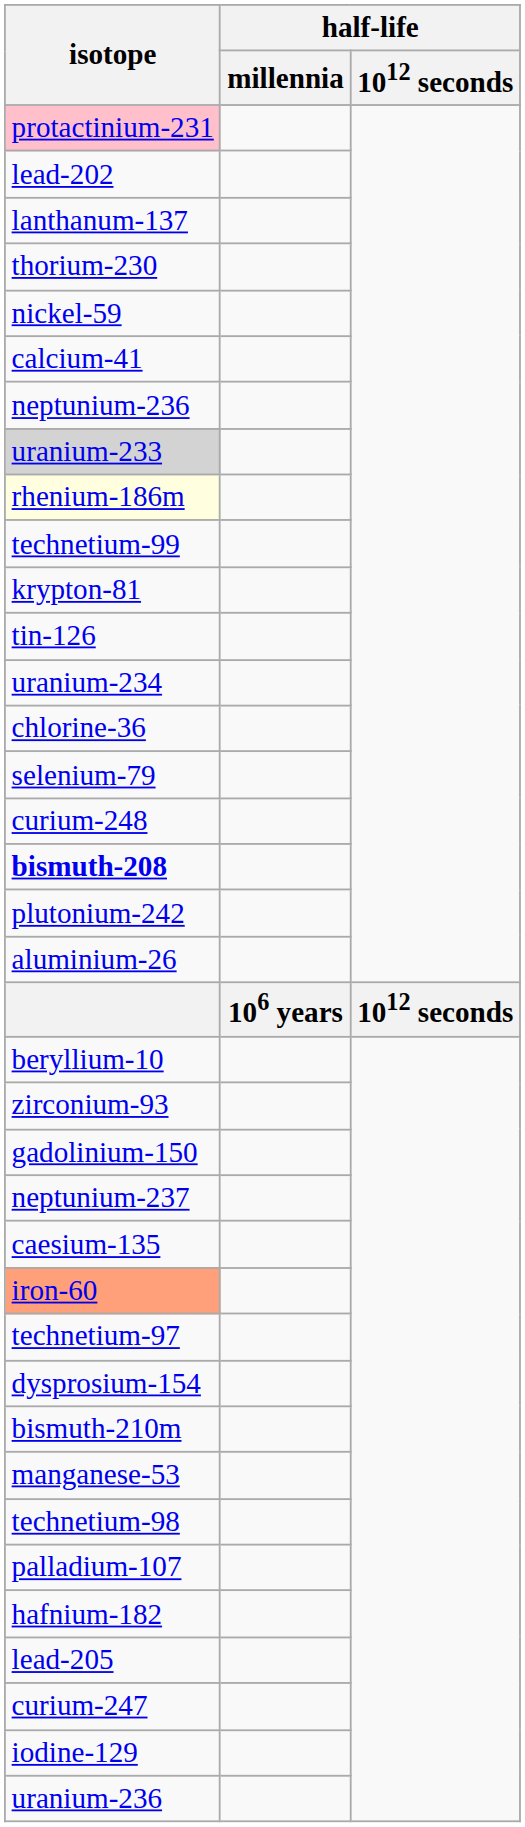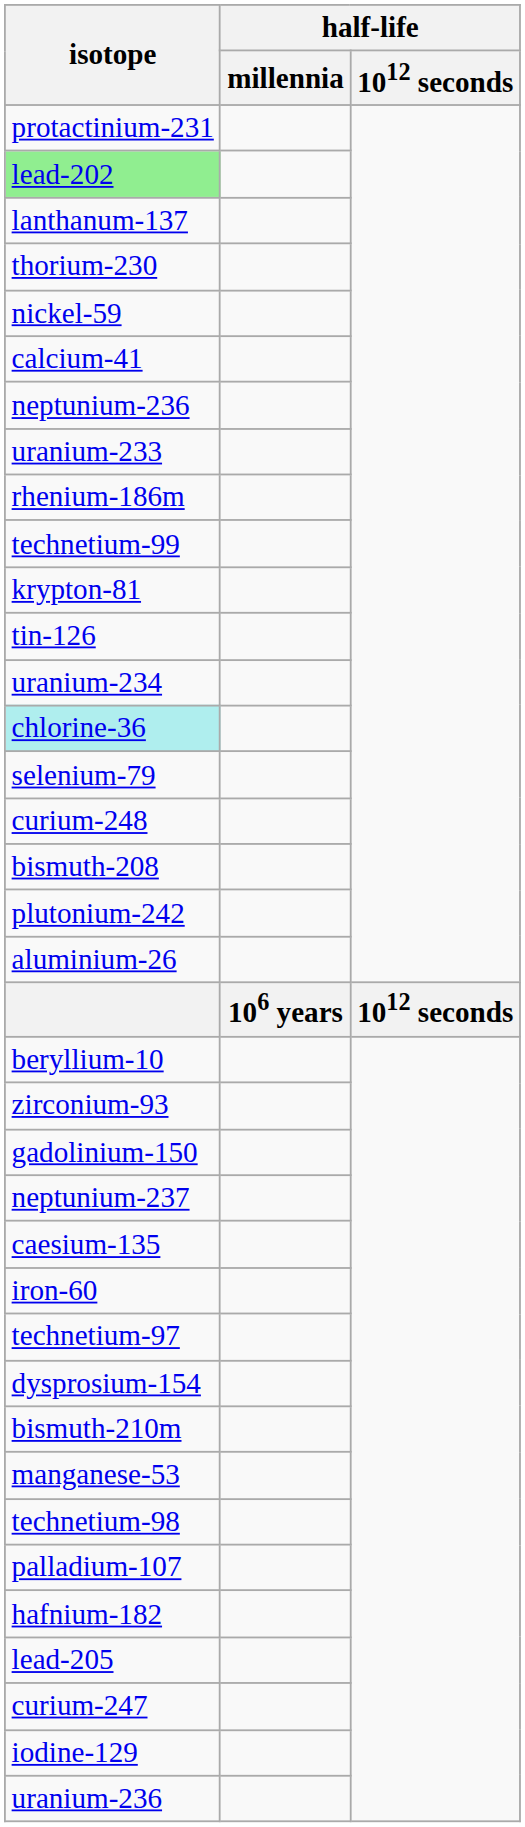(113, 127) pink background -> (113, 127) no background
(63, 174) no background -> (63, 174) lightgreen background
(87, 451) lightgrey background -> (87, 451) no background
(98, 497) lightyellow background -> (98, 497) no background
(79, 728) no background -> (79, 728) paleturquoise background
(89, 866) bold -> (85, 866) normal
(54, 1290) lightsalmon background -> (54, 1290) no background
